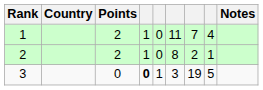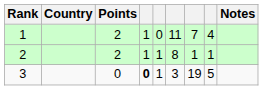(159, 54) 0 -> (159, 54) 1
(194, 54) 2 -> (194, 54) 1
